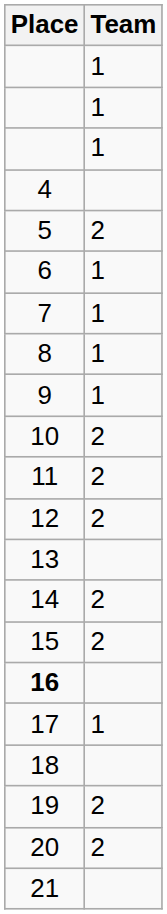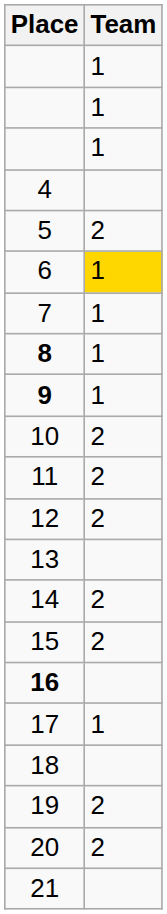(98, 271) no background -> (98, 271) gold background
(45, 353) normal -> (45, 353) bold
(45, 395) normal -> (45, 395) bold
